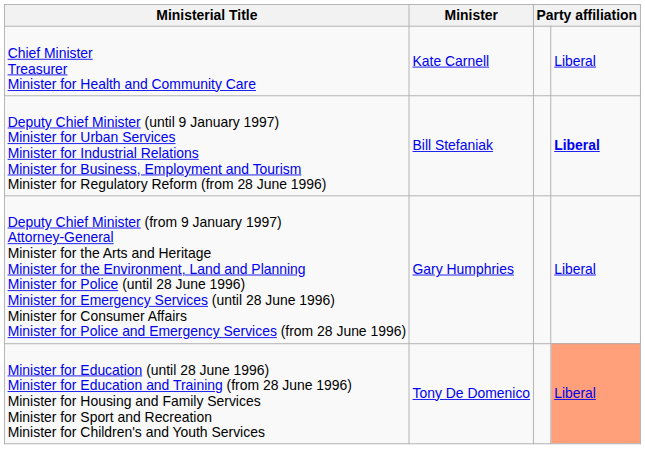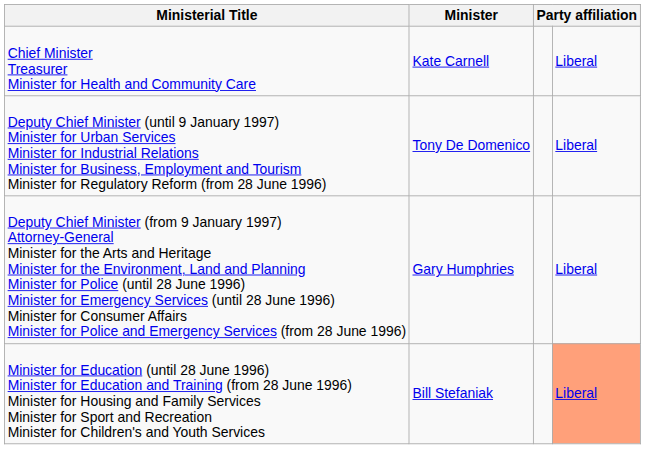(453, 145) Bill Stefaniak -> (471, 145) Tony De Domenico
(577, 145) bold -> (576, 145) normal
(471, 393) Tony De Domenico -> (453, 393) Bill Stefaniak
